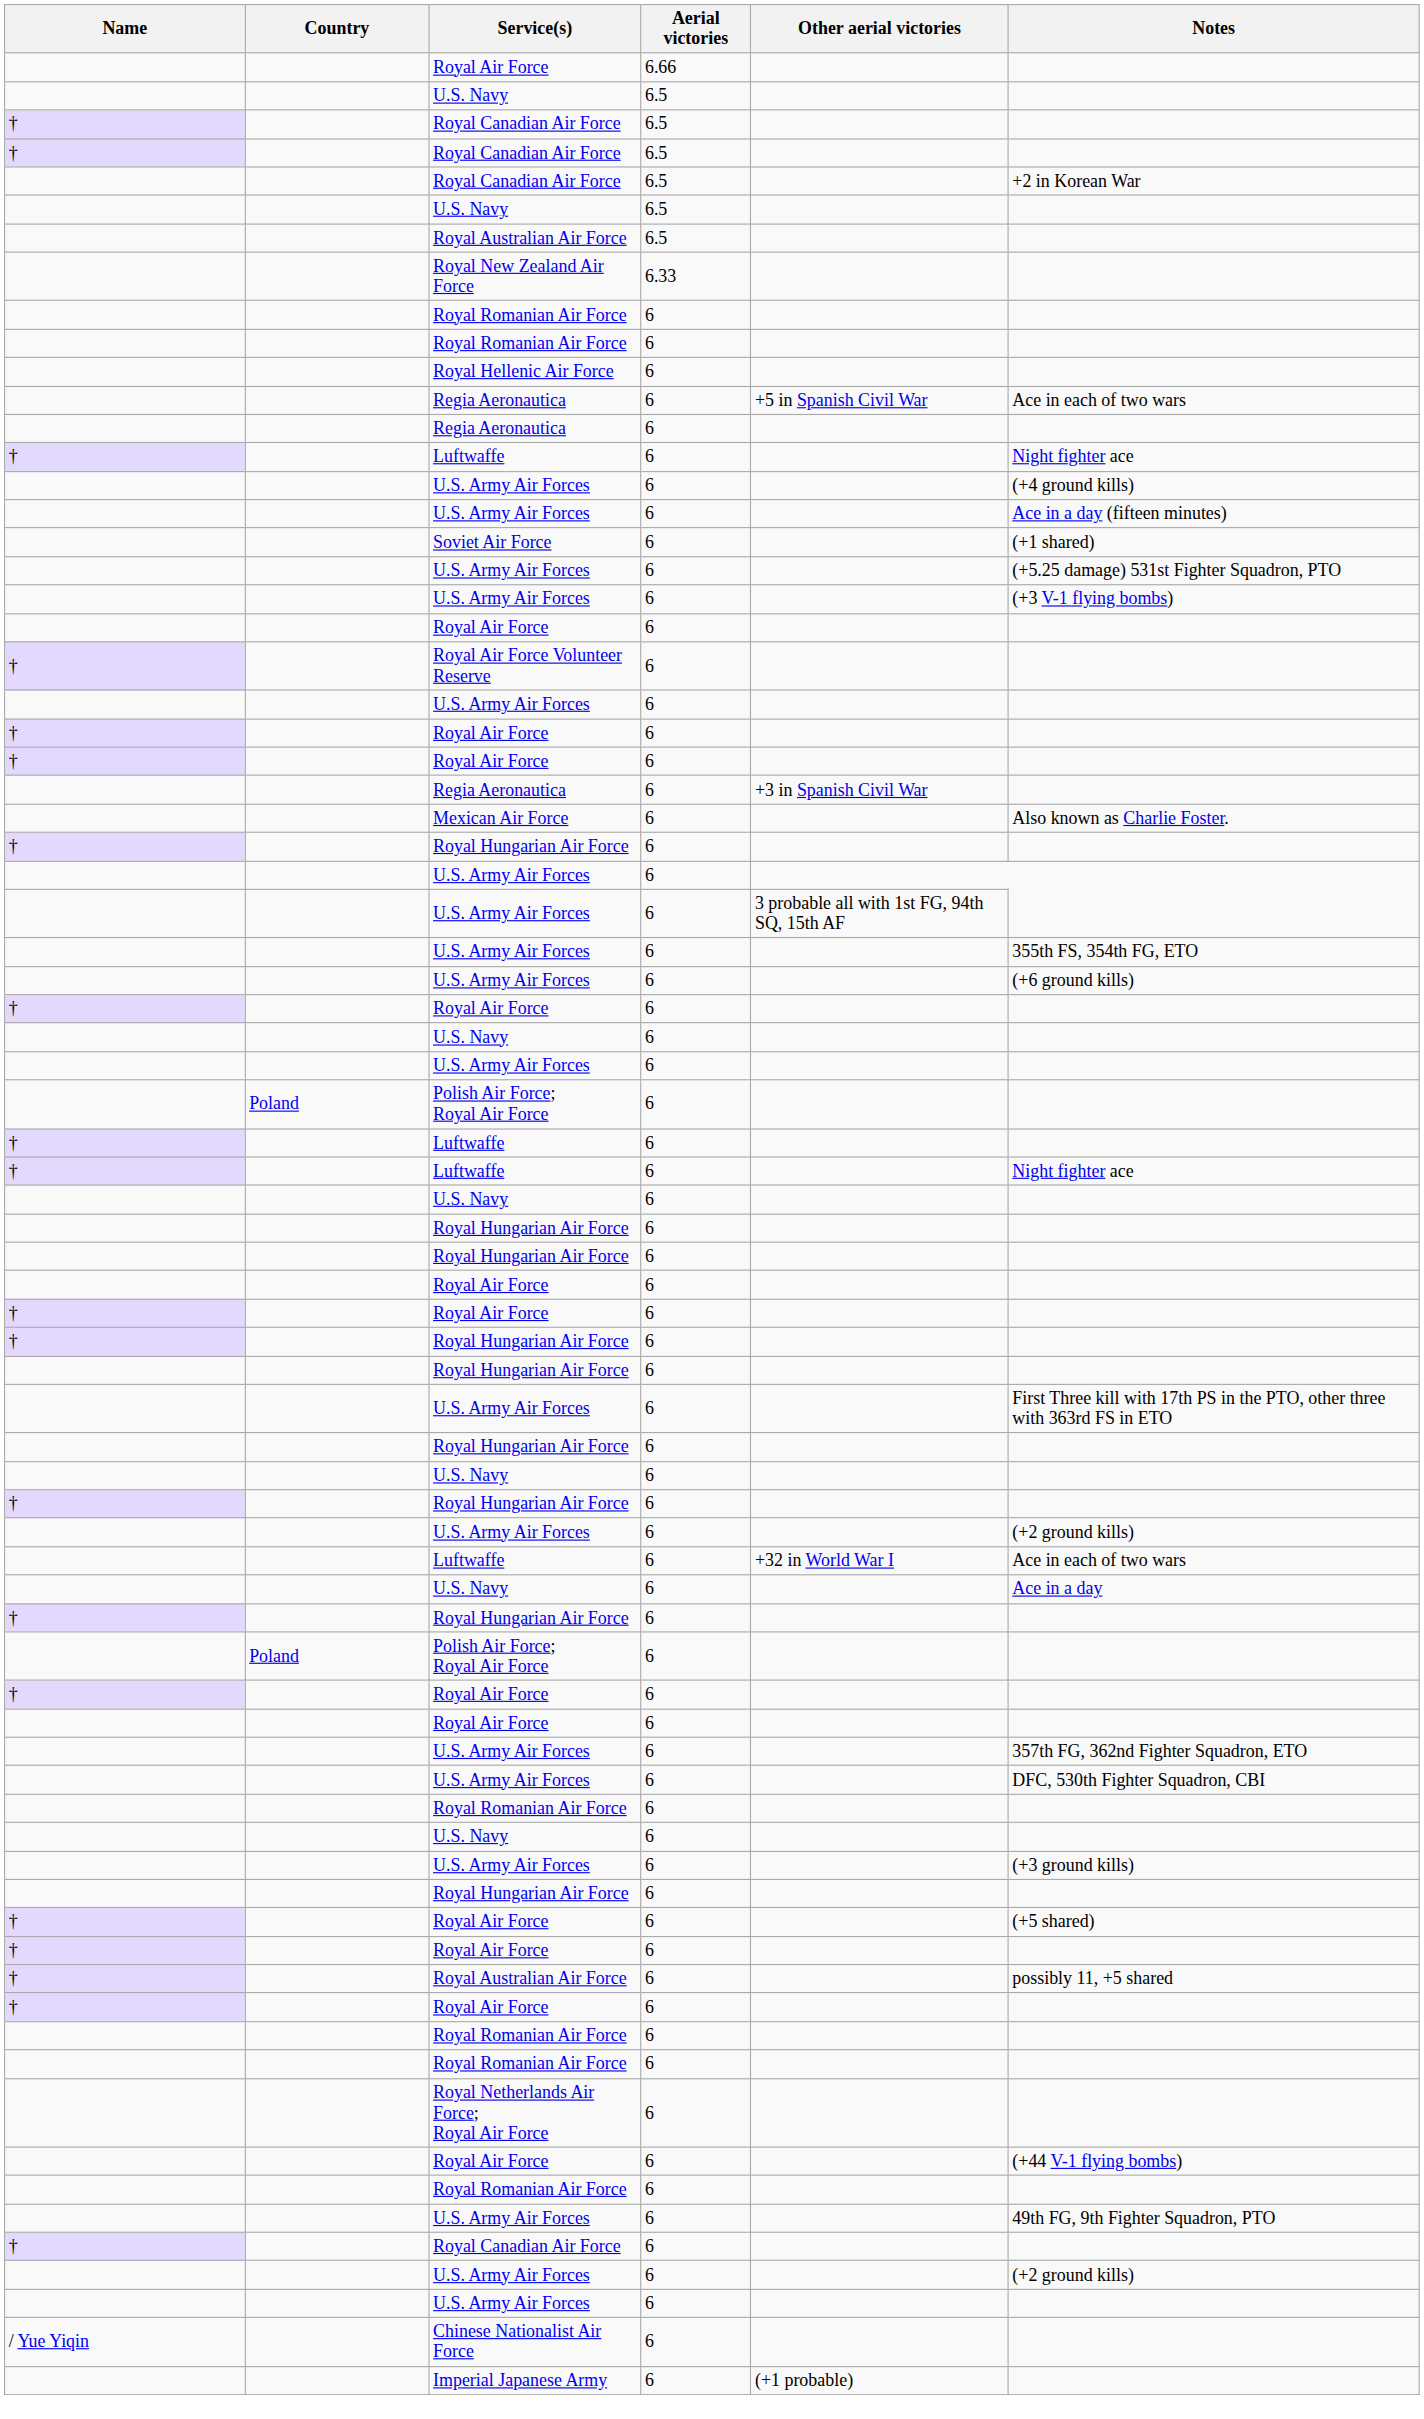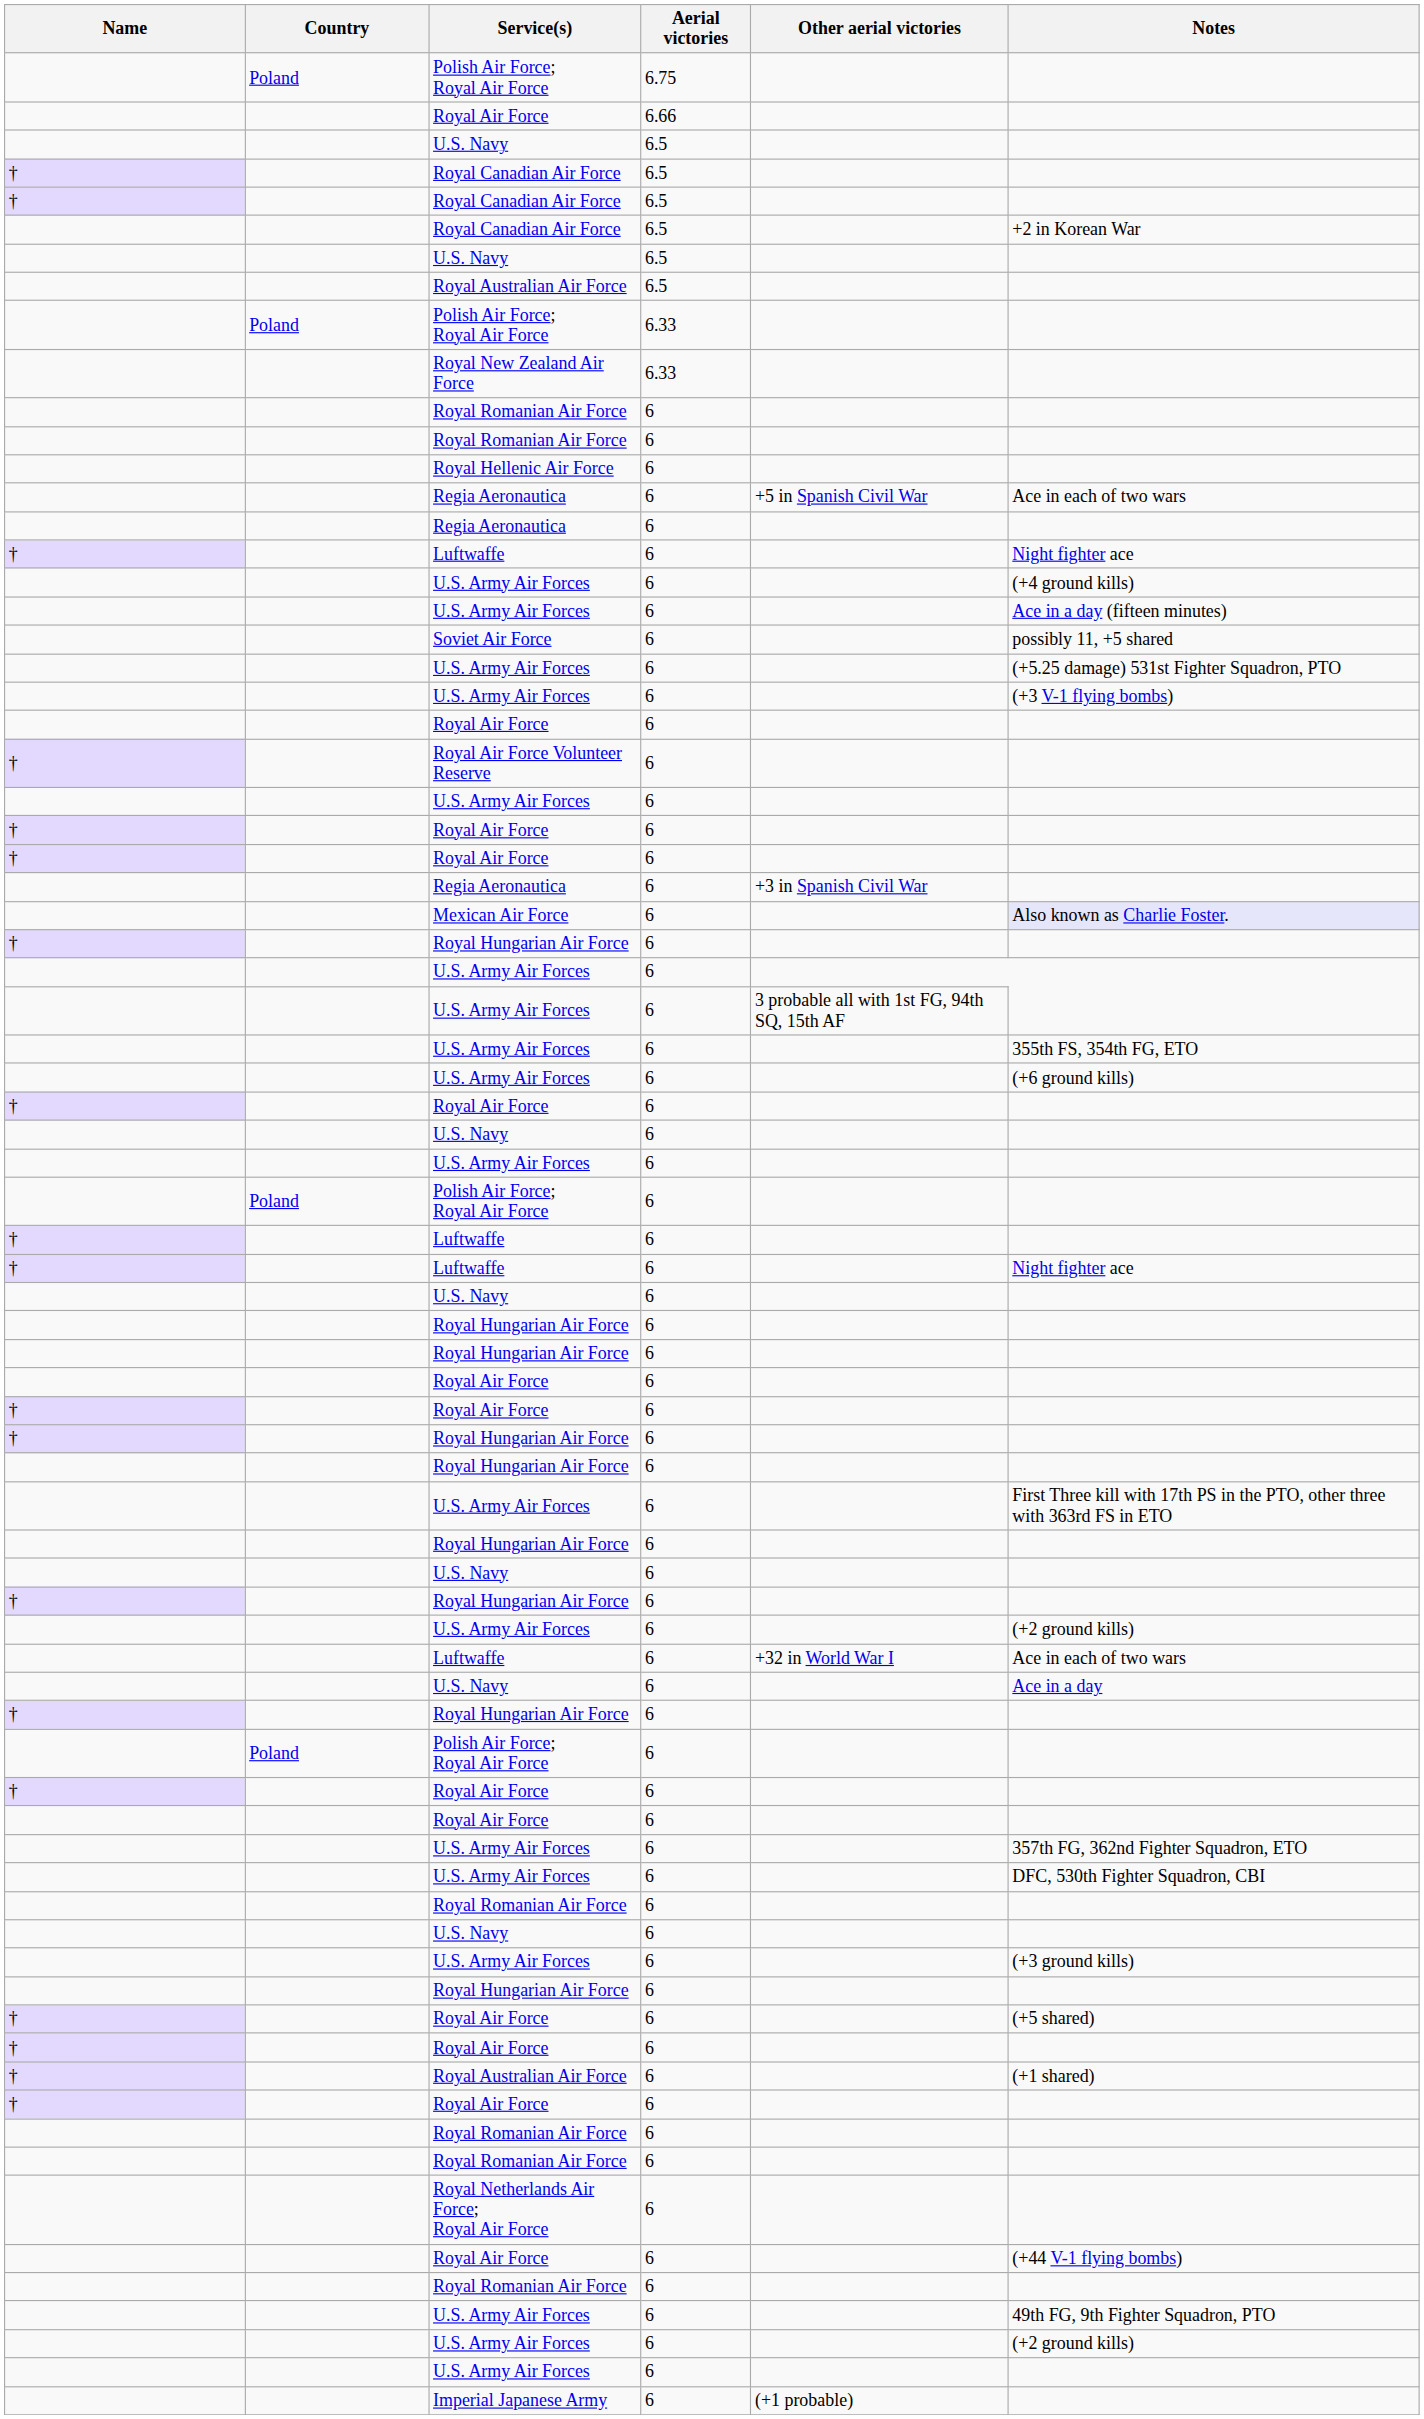+ row: (494, 77)
+ row: (494, 324)
(1053, 542) (+1 shared) -> (1093, 639) possibly 11, +5 shared
(1121, 818) no background -> (1121, 915) lavender background
(1093, 1978) possibly 11, +5 shared -> (1053, 2075) (+1 shared)
- row: (527, 2246)
- row: (517, 2341)
